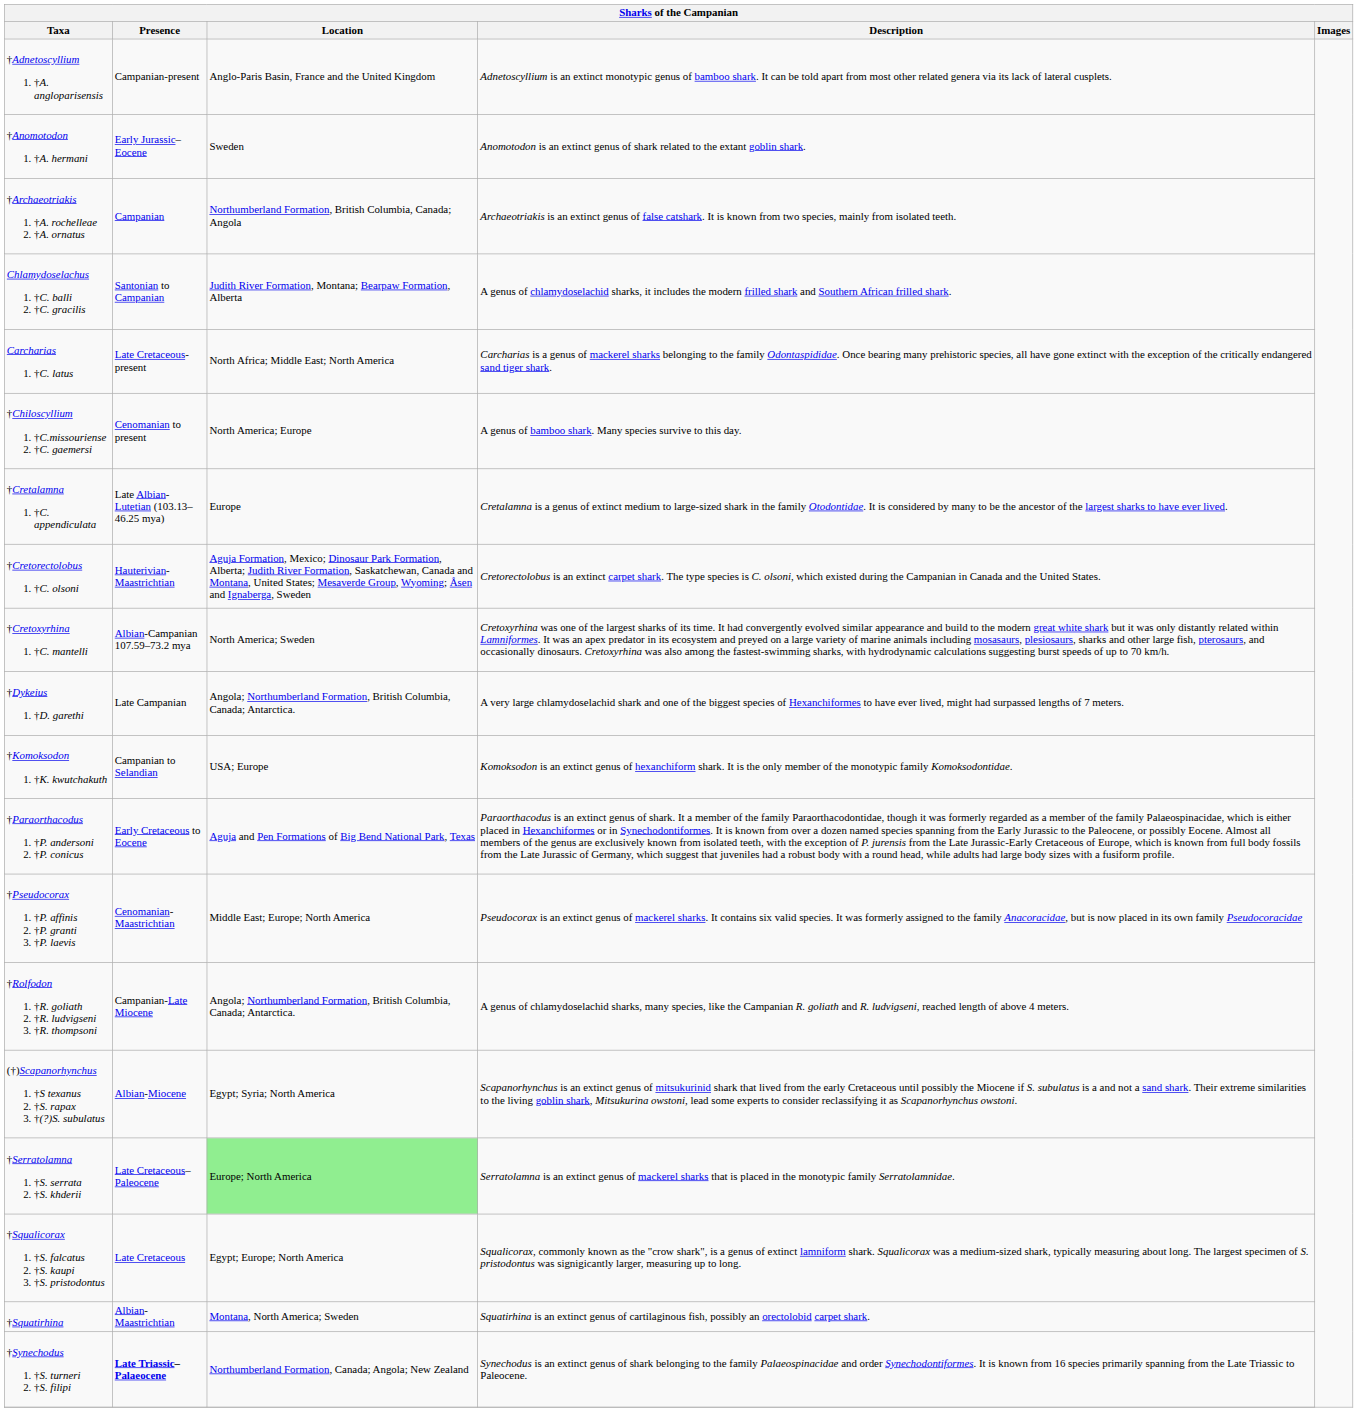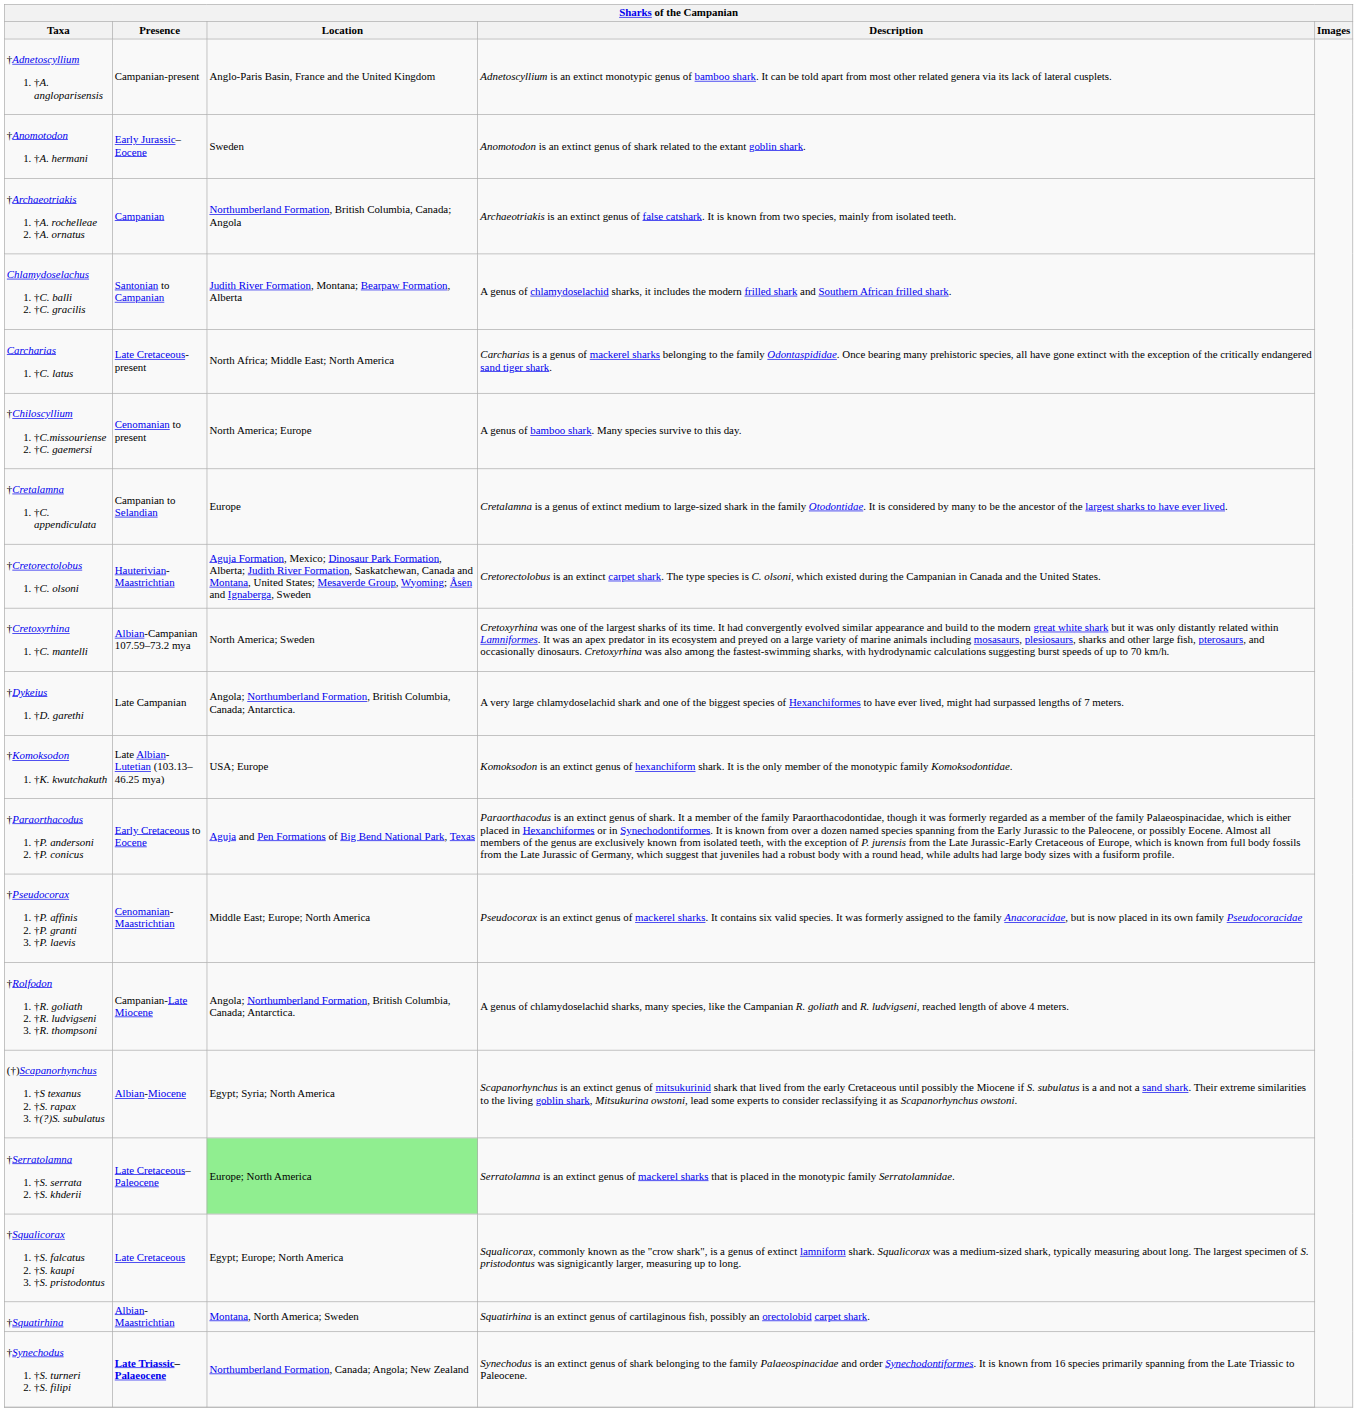(154, 506) Late Albian-Lutetian (103.13–46.25 mya) -> (145, 506) Campanian to Selandian
(145, 766) Campanian to Selandian -> (154, 766) Late Albian-Lutetian (103.13–46.25 mya)
